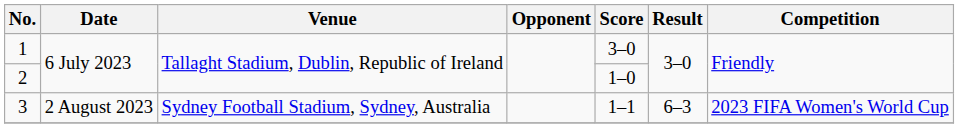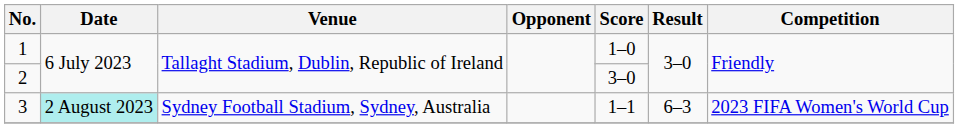(622, 48) 3–0 -> (622, 48) 1–0
(622, 78) 1–0 -> (622, 78) 3–0
(99, 107) no background -> (99, 107) paleturquoise background
